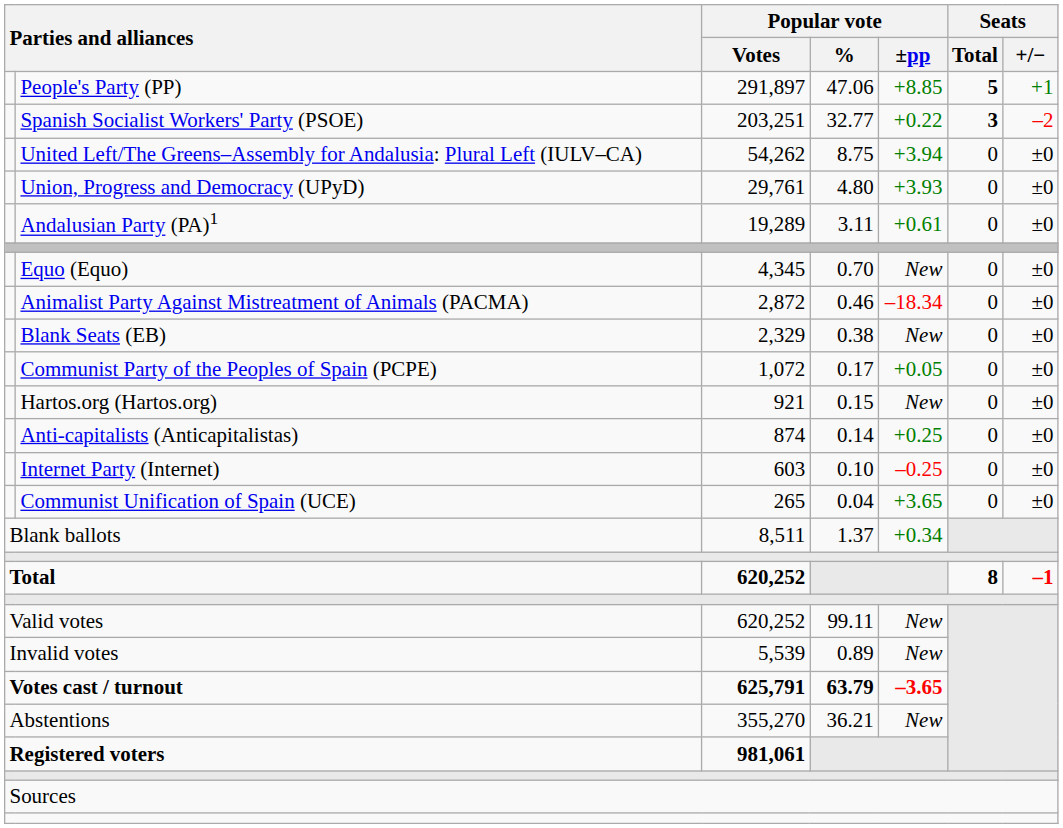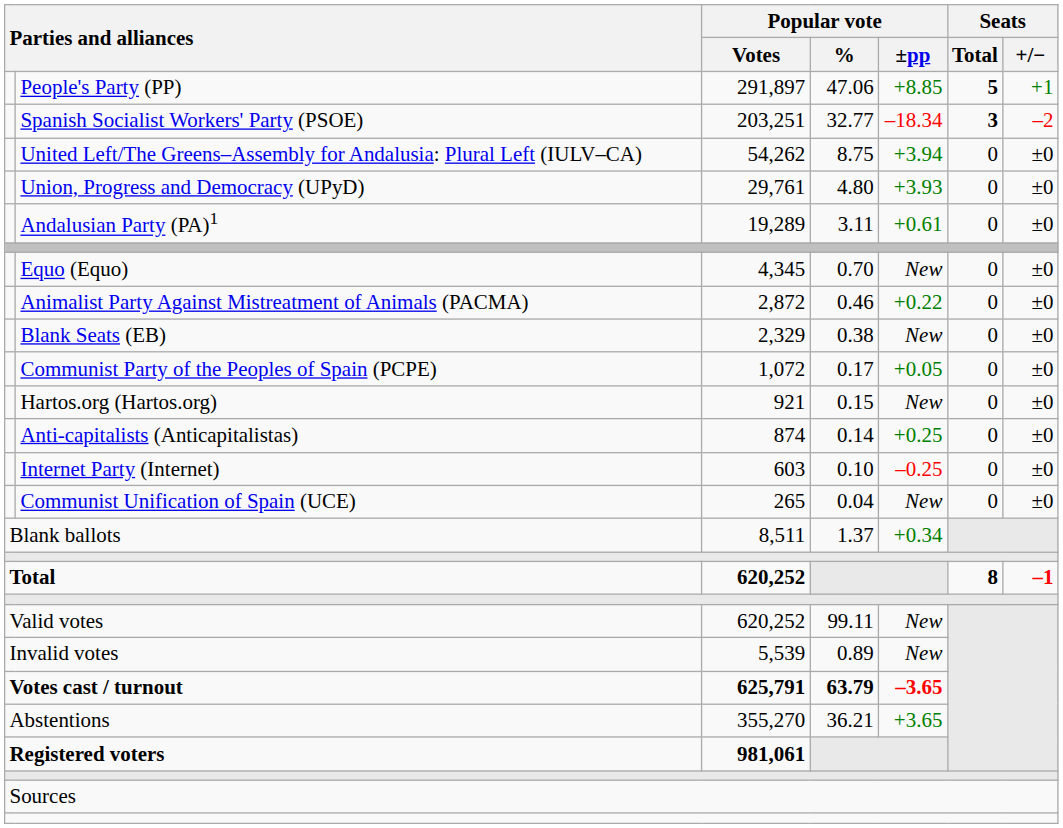(918, 120) +0.22 -> (914, 120) –18.34
(914, 302) –18.34 -> (918, 302) +0.22
(918, 501) +3.65 -> (924, 501) New
(924, 720) New -> (918, 720) +3.65
